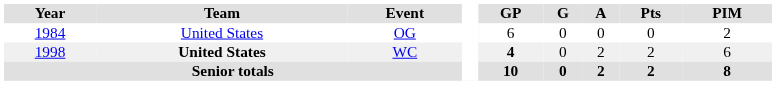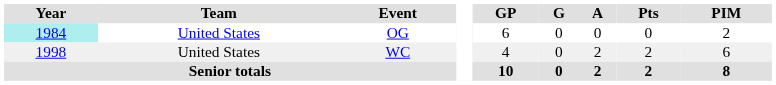(50, 32) no background -> (51, 32) paleturquoise background
(222, 52) bold -> (219, 52) normal
(511, 52) bold -> (506, 52) normal
